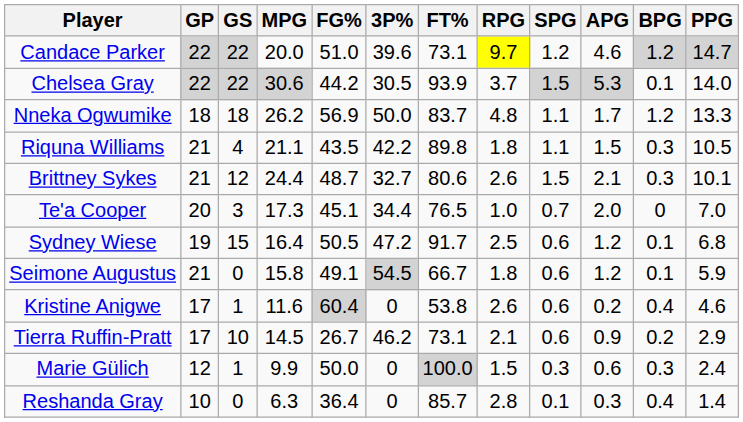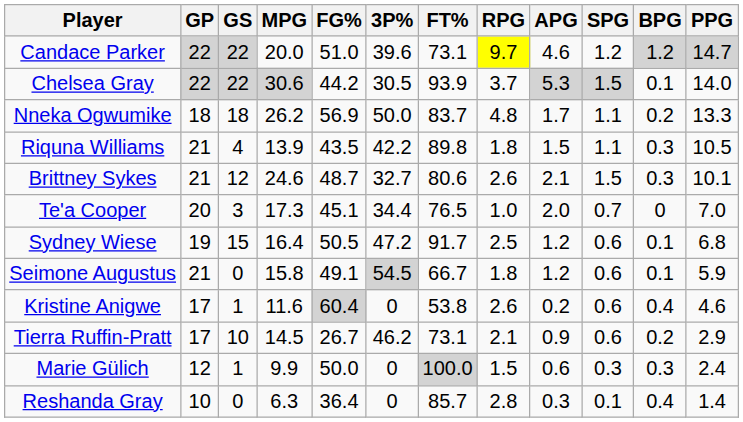columns swapped: (607, 20) <-> (555, 20)
(660, 115) 1.2 -> (660, 115) 0.2
(284, 147) 21.1 -> (284, 147) 13.9
(284, 178) 24.4 -> (284, 178) 24.6
